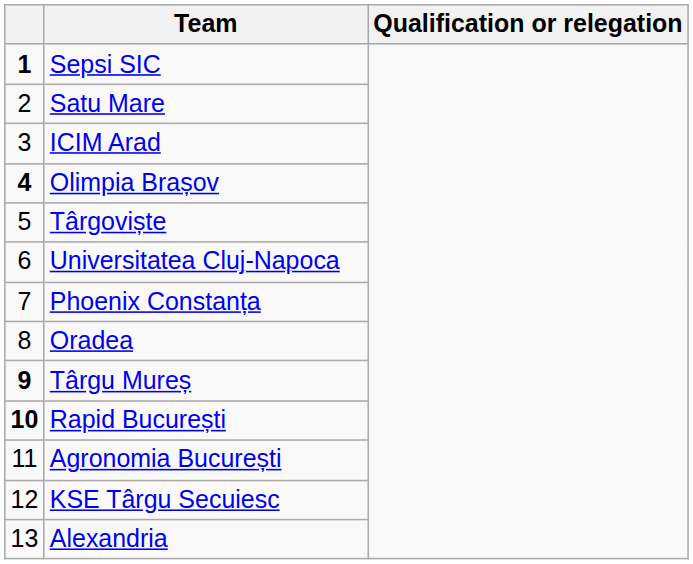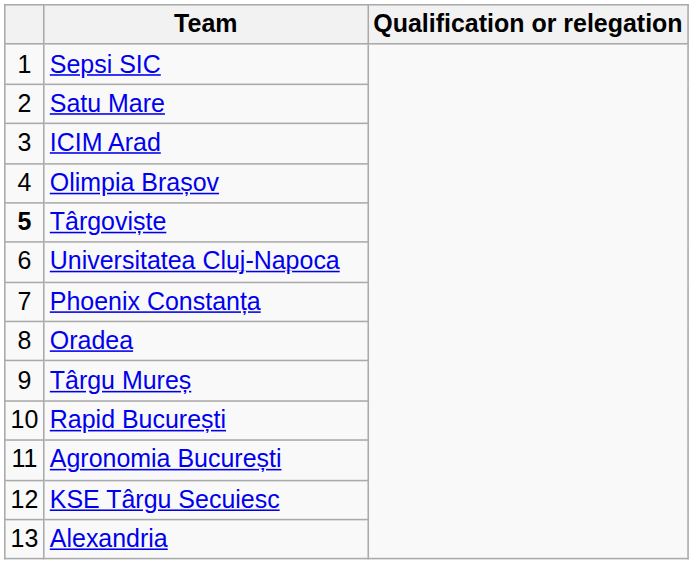(24, 63) bold -> (24, 63) normal
(24, 182) bold -> (24, 182) normal
(24, 222) normal -> (24, 222) bold
(24, 380) bold -> (24, 380) normal
(24, 420) bold -> (24, 420) normal
